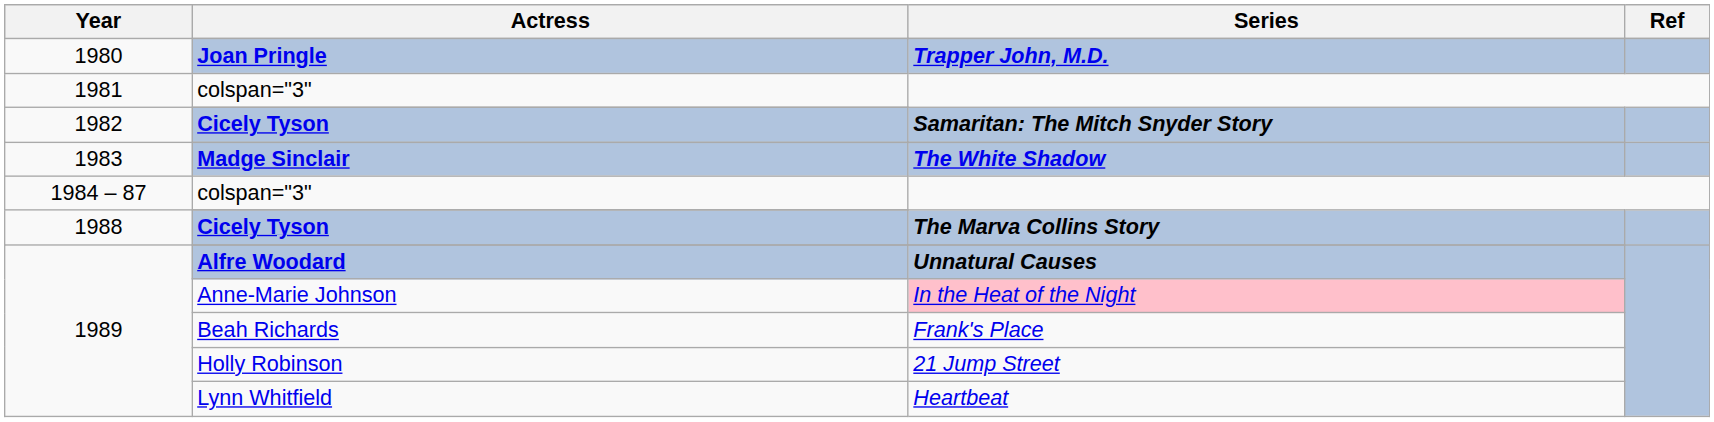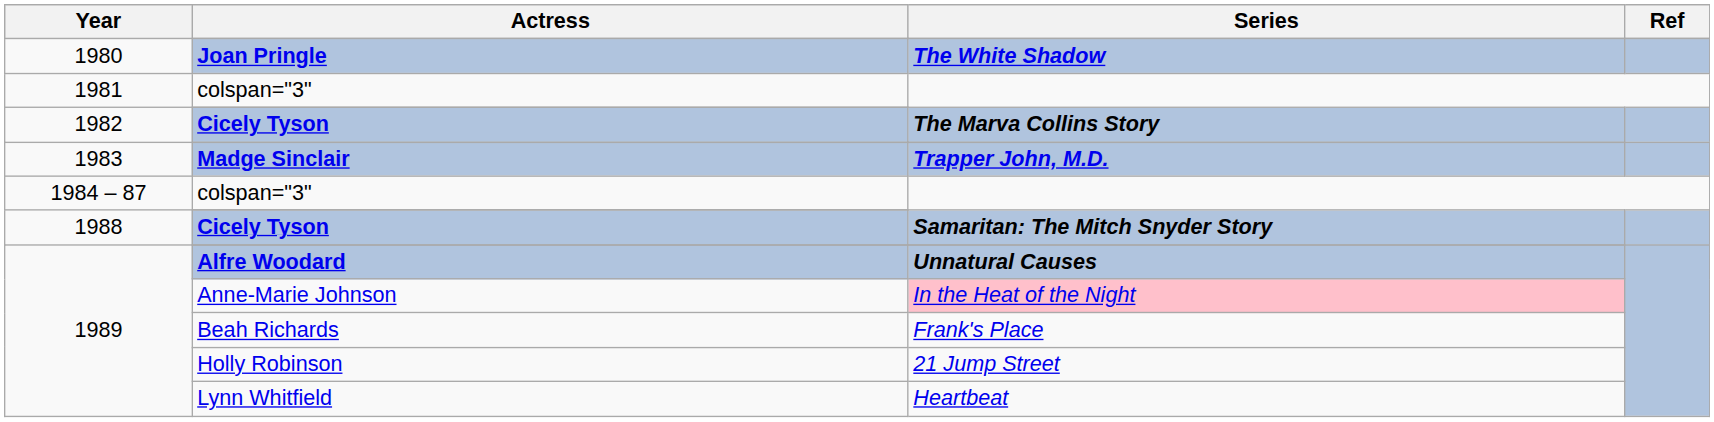(1011, 55) Trapper John, M.D. -> (1009, 55) The White Shadow
(1093, 124) Samaritan: The Mitch Snyder Story -> (1036, 124) The Marva Collins Story
(1009, 158) The White Shadow -> (1011, 158) Trapper John, M.D.
(1036, 227) The Marva Collins Story -> (1093, 227) Samaritan: The Mitch Snyder Story
